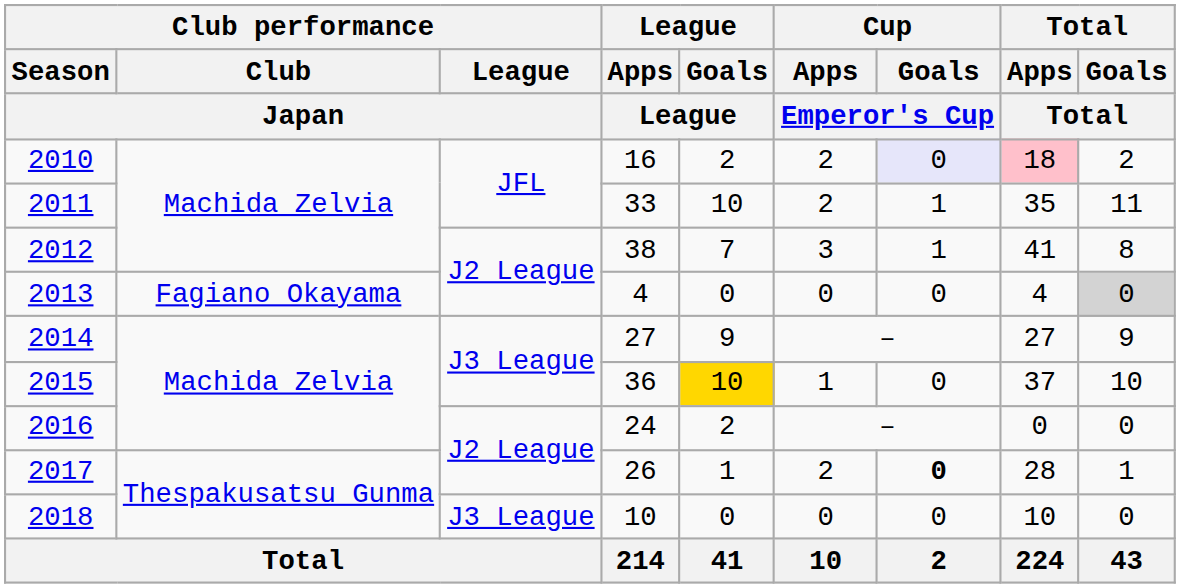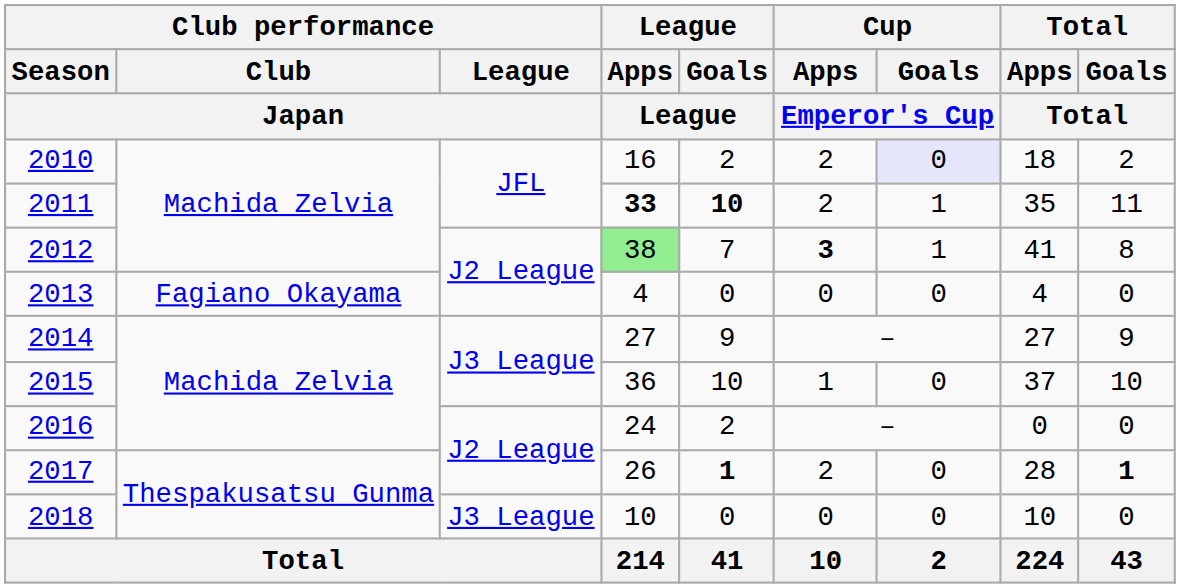(1040, 161) pink background -> (1040, 161) no background
(640, 205) normal -> (640, 205) bold
(727, 205) normal -> (727, 205) bold
(640, 250) no background -> (640, 250) lightgreen background
(826, 250) normal -> (826, 250) bold
(1127, 294) lightgrey background -> (1127, 294) no background
(727, 383) gold background -> (727, 383) no background
(727, 472) normal -> (727, 472) bold
(939, 472) bold -> (939, 472) normal
(1127, 472) normal -> (1127, 472) bold
